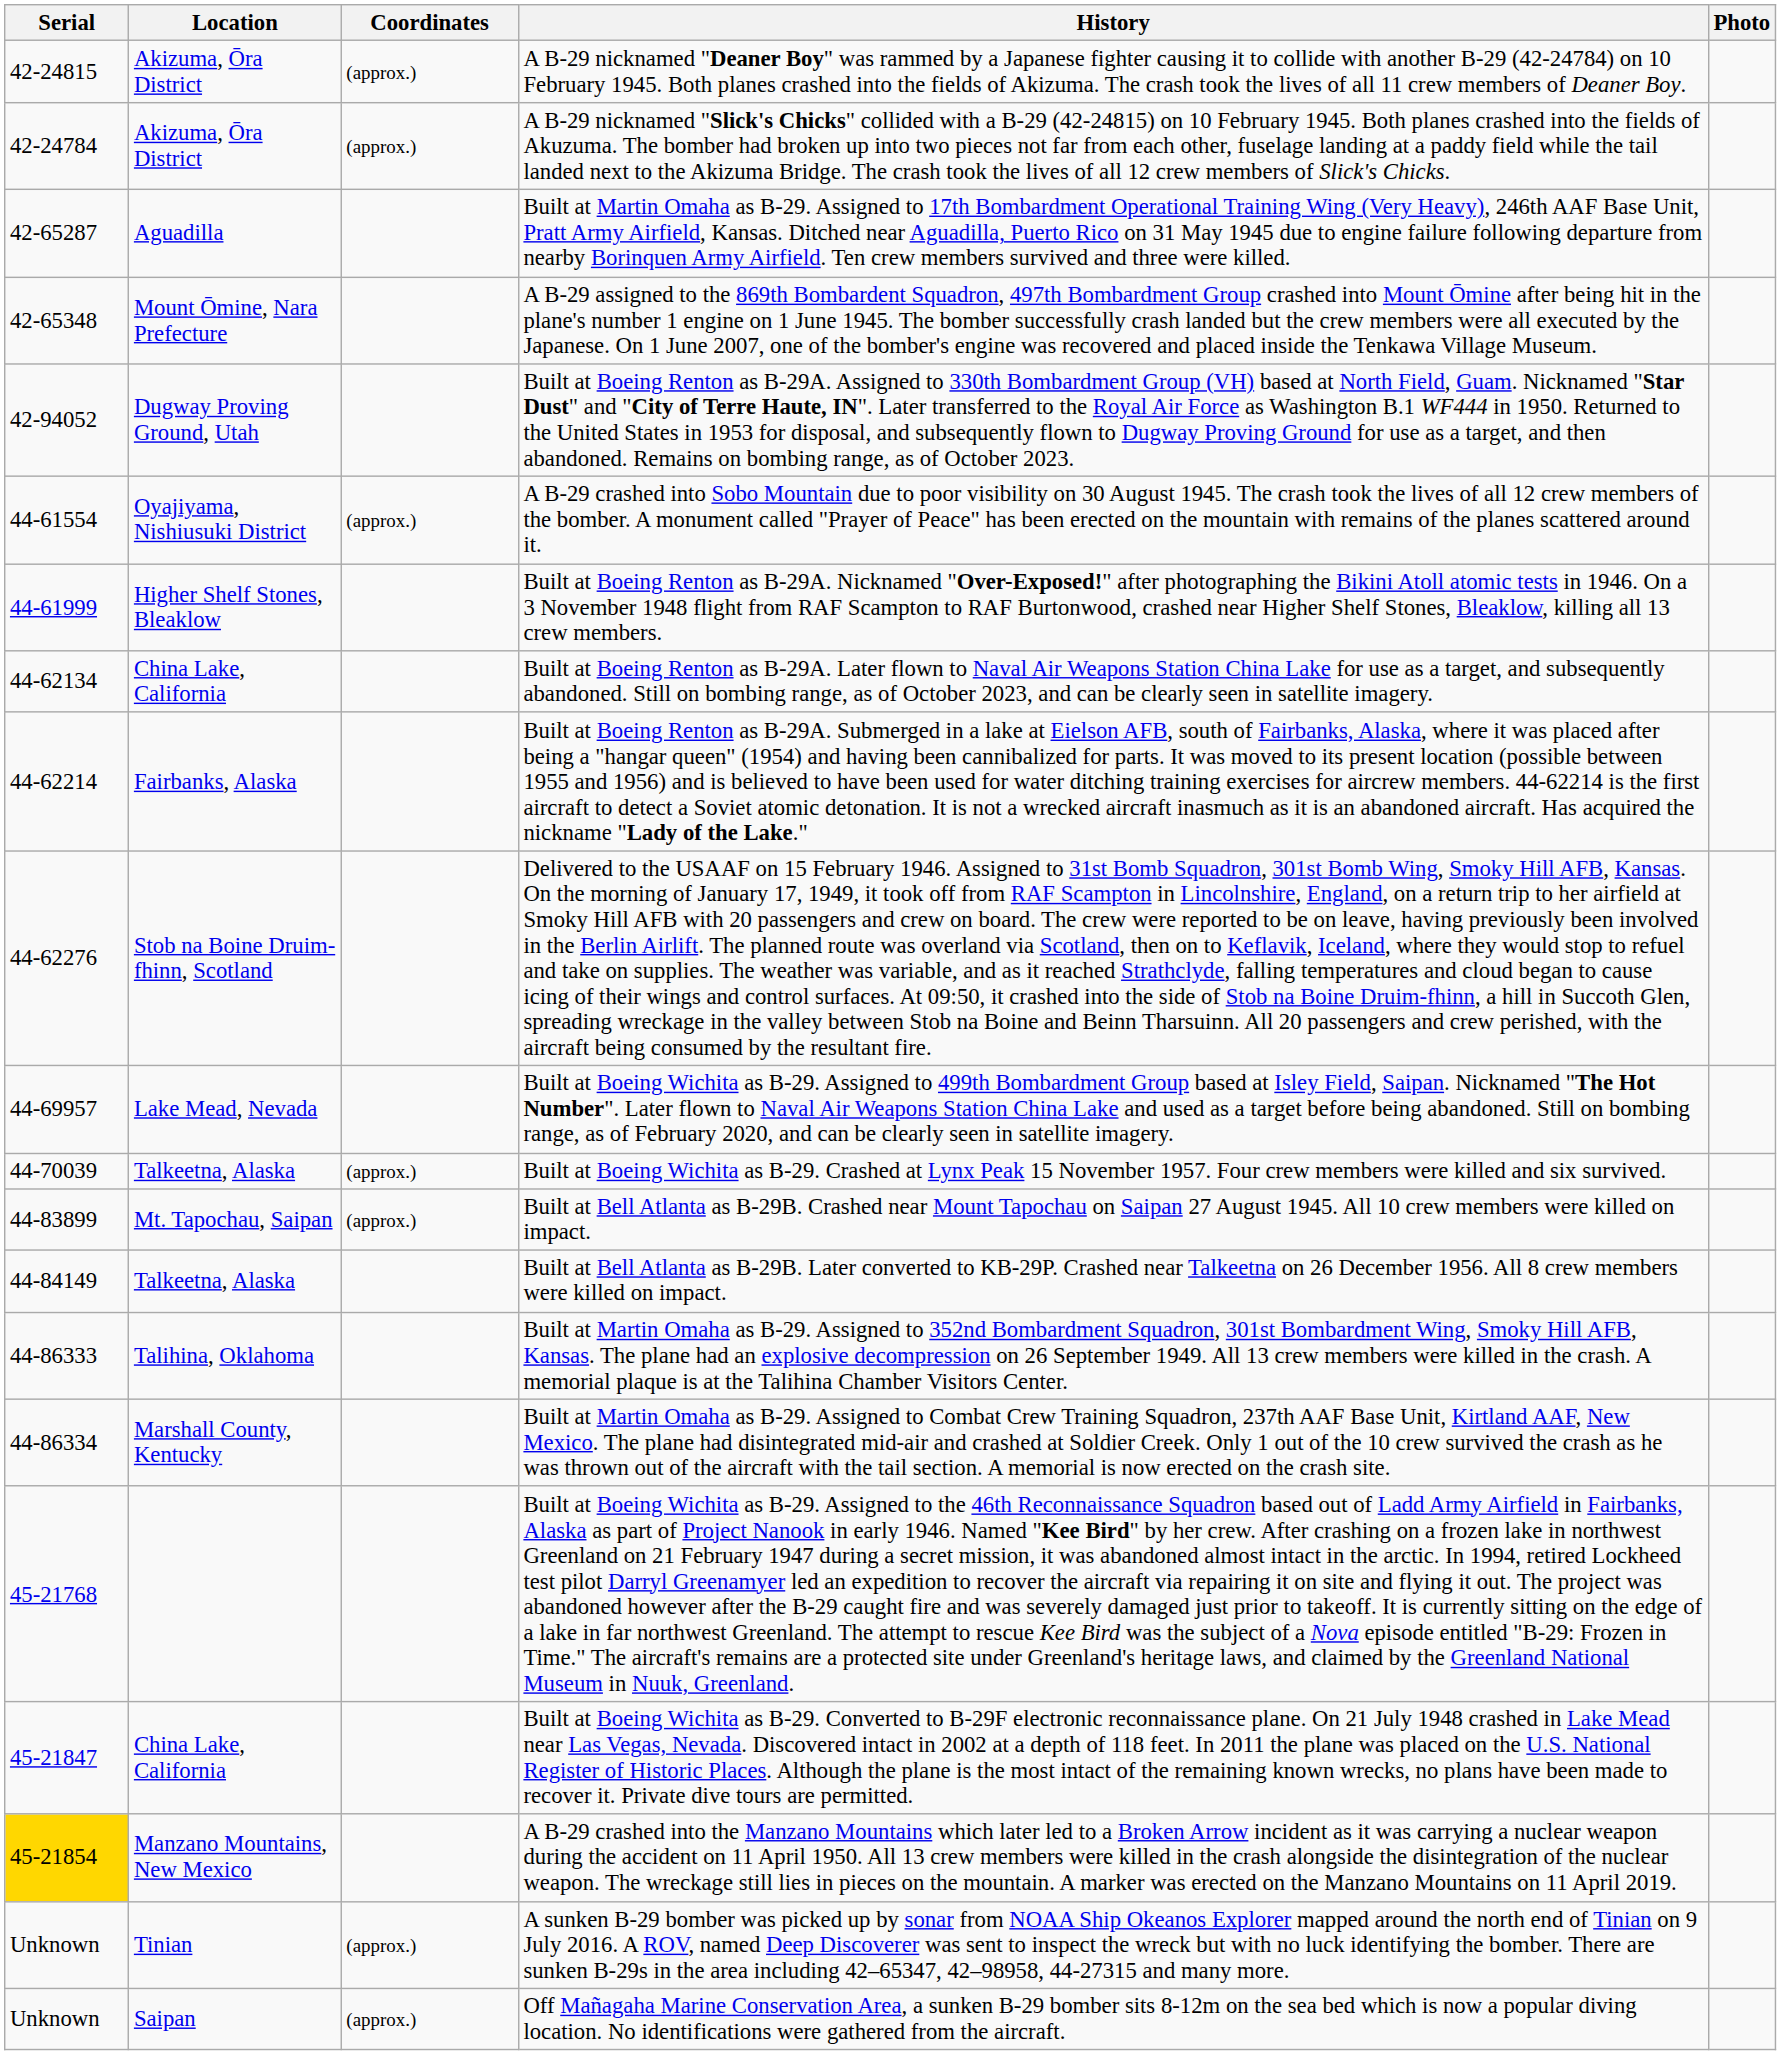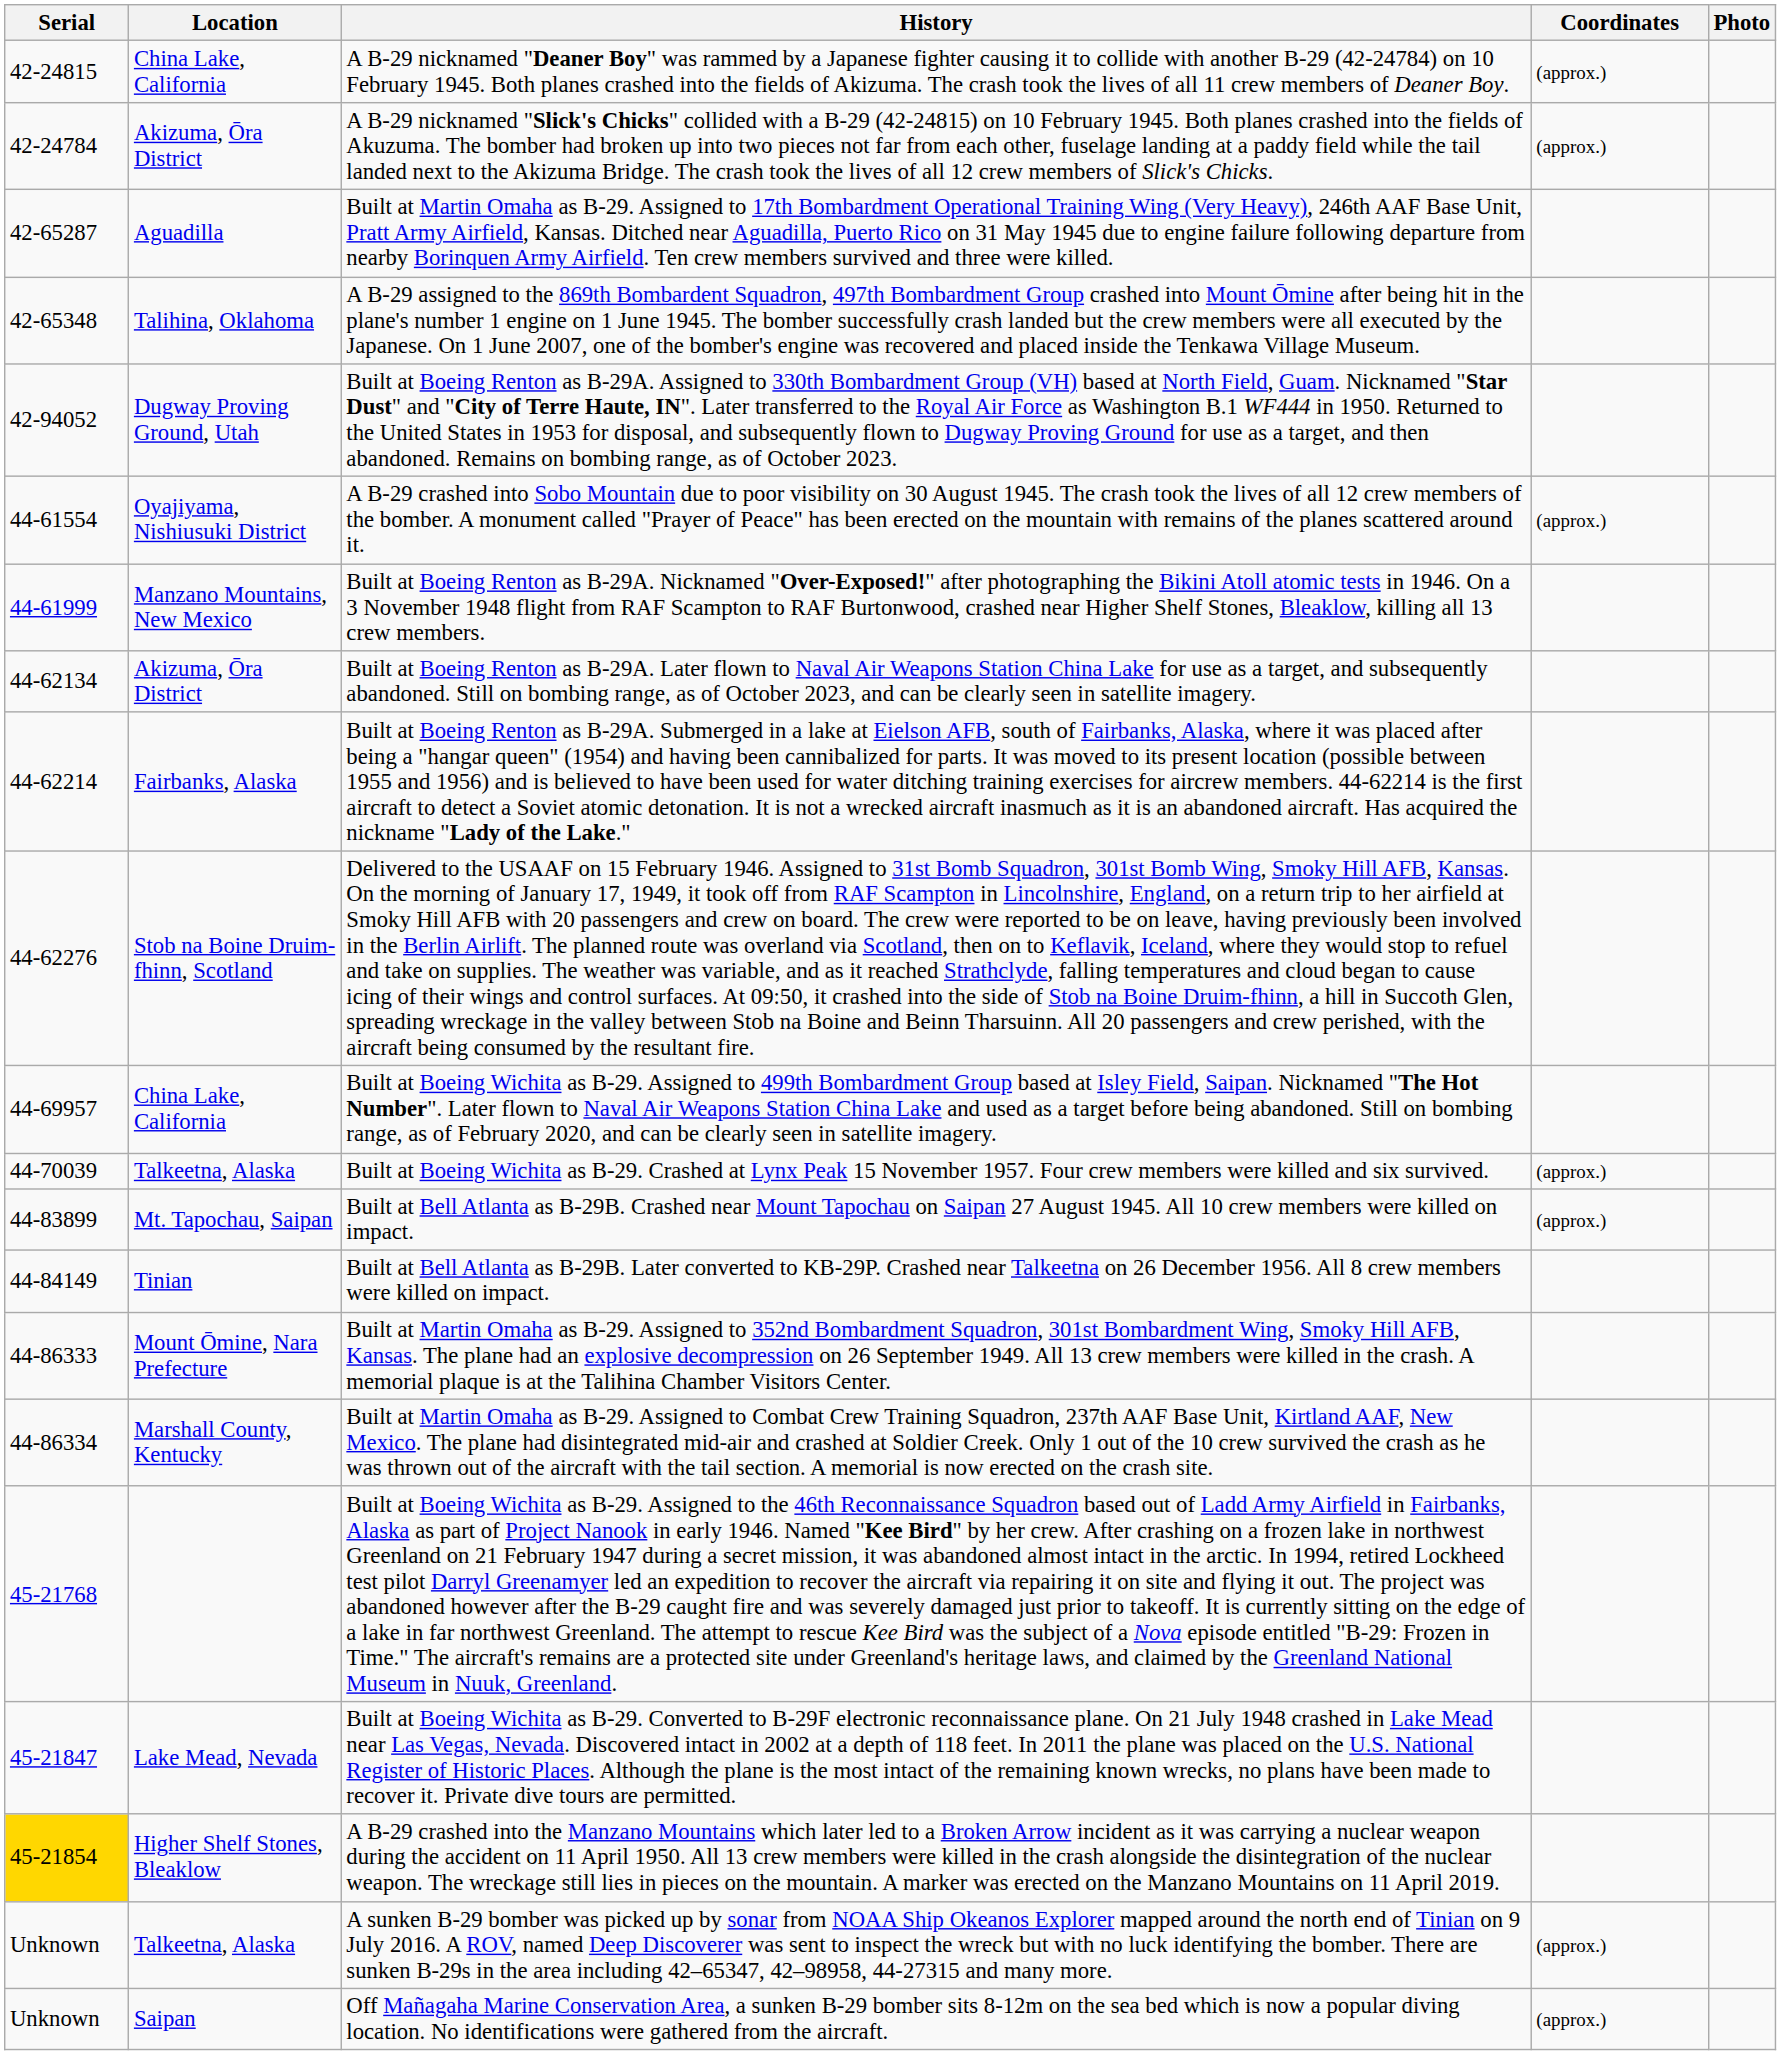columns swapped: (430, 22) <-> (1113, 22)
(198, 71) Akizuma, Ōra District -> (189, 71) China Lake, California
(226, 320) Mount Ōmine, Nara Prefecture -> (224, 320) Talihina, Oklahoma
(228, 607) Higher Shelf Stones, Bleaklow -> (230, 607) Manzano Mountains, New Mexico
(189, 681) China Lake, California -> (198, 681) Akizuma, Ōra District
(226, 1108) Lake Mead, Nevada -> (189, 1108) China Lake, California
(214, 1280) Talkeetna, Alaska -> (163, 1280) Tinian
(224, 1355) Talihina, Oklahoma -> (226, 1355) Mount Ōmine, Nara Prefecture
(189, 1757) China Lake, California -> (226, 1757) Lake Mead, Nevada
(230, 1857) Manzano Mountains, New Mexico -> (228, 1857) Higher Shelf Stones, Bleaklow
(163, 1944) Tinian -> (214, 1944) Talkeetna, Alaska
